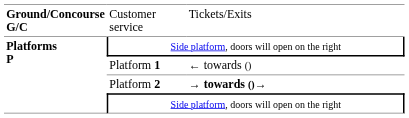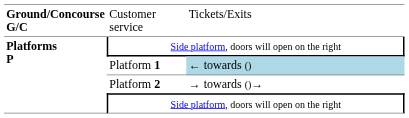(220, 65) no background -> (220, 65) lightblue background
(228, 84) bold -> (226, 84) normal
